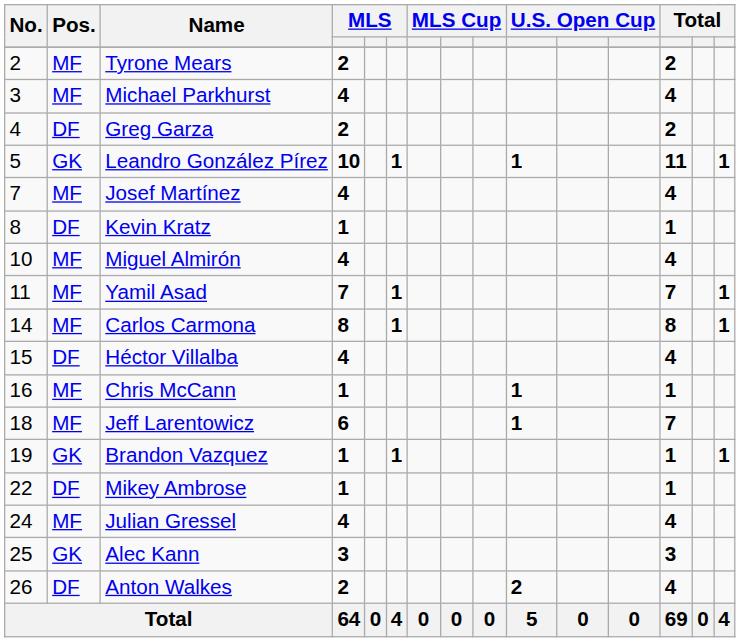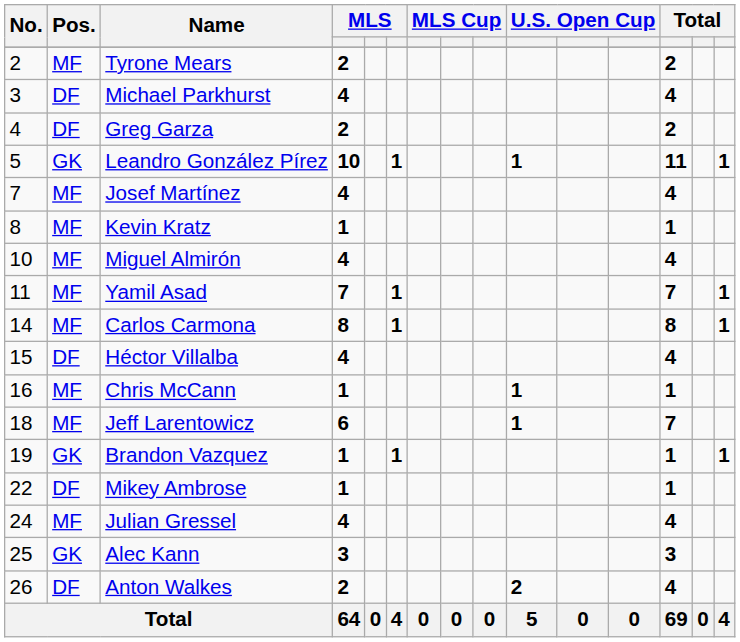(67, 95) MF -> (66, 95) DF
(66, 226) DF -> (67, 226) MF
